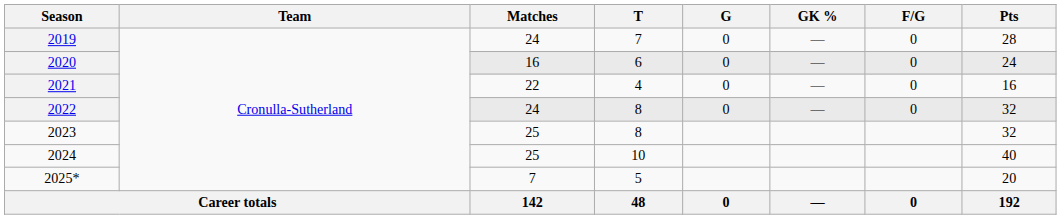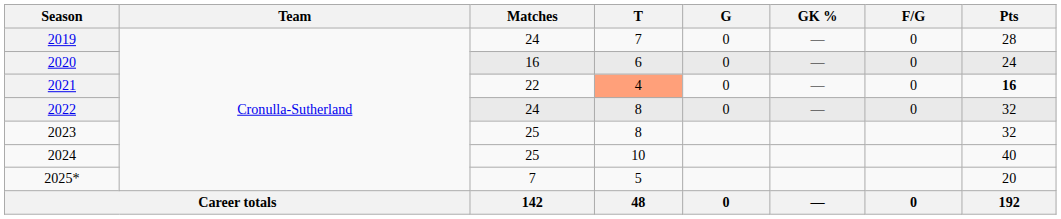(638, 86) no background -> (638, 86) lightsalmon background
(1009, 86) normal -> (1009, 86) bold
